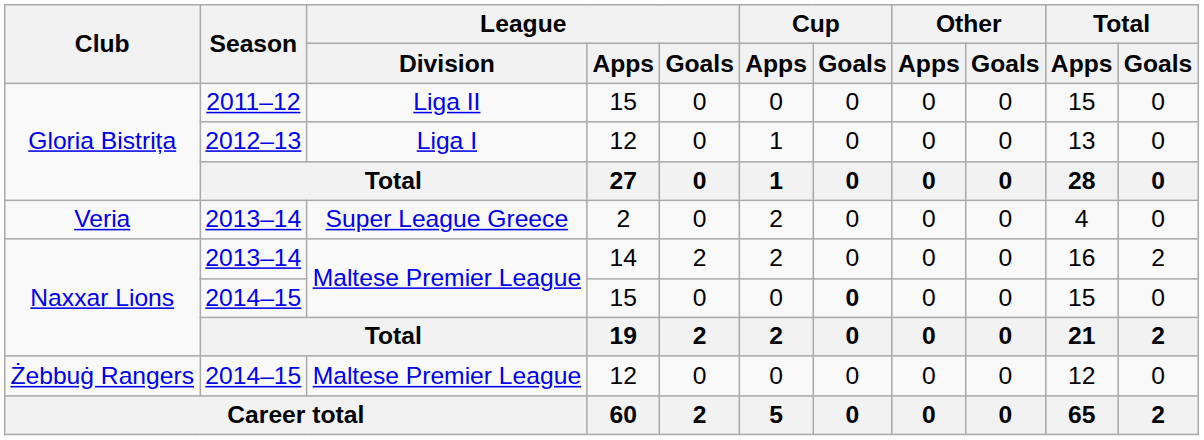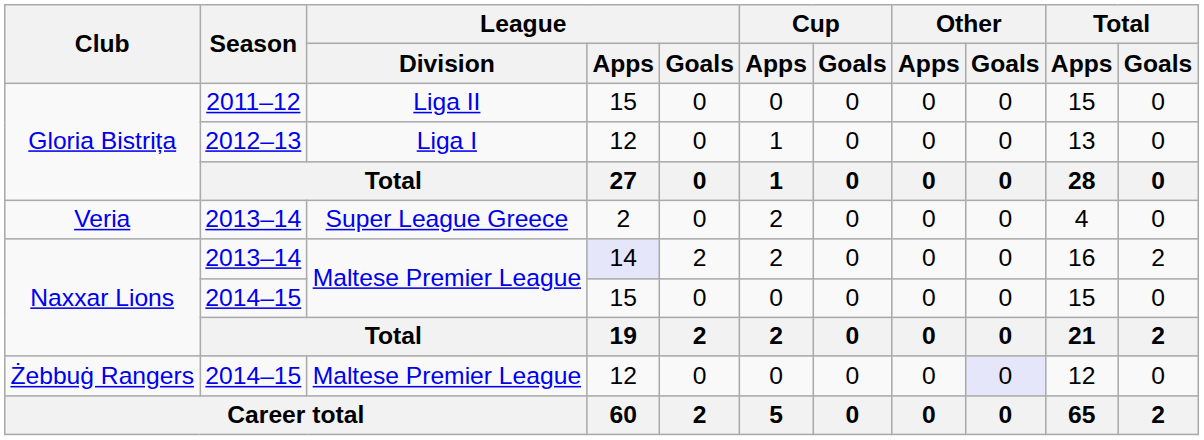(623, 258) no background -> (623, 258) lavender background
(852, 297) bold -> (852, 297) normal
(1005, 375) no background -> (1005, 375) lavender background
